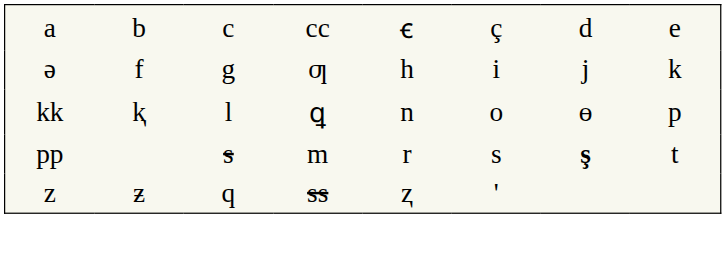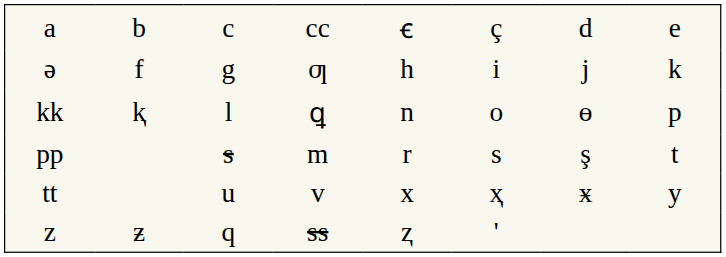(586, 153) bold -> (586, 153) normal
+ row: (50, 192)
